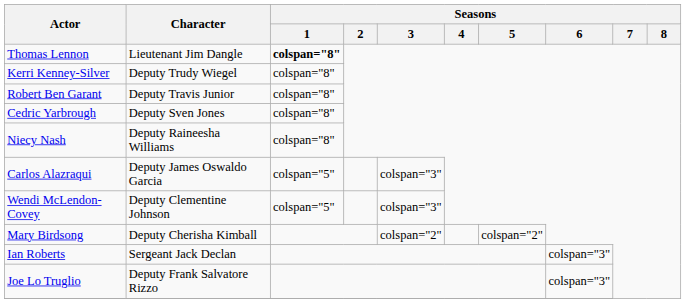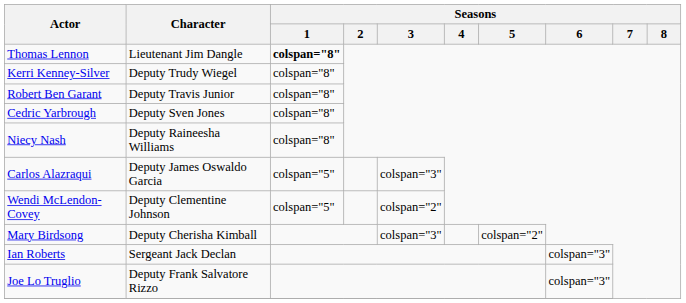(411, 207) colspan="3" -> (411, 207) colspan="2"
(411, 234) colspan="2" -> (411, 234) colspan="3"
